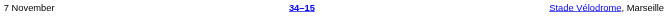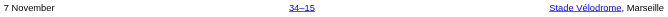(302, 7) bold -> (302, 7) normal
